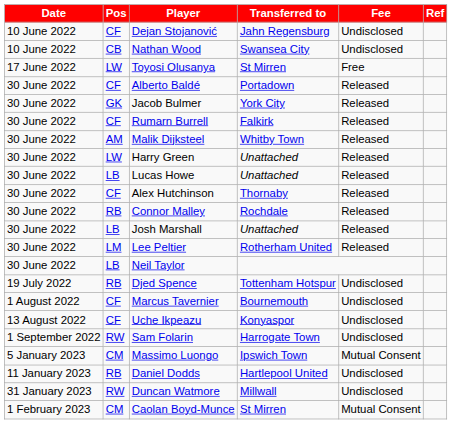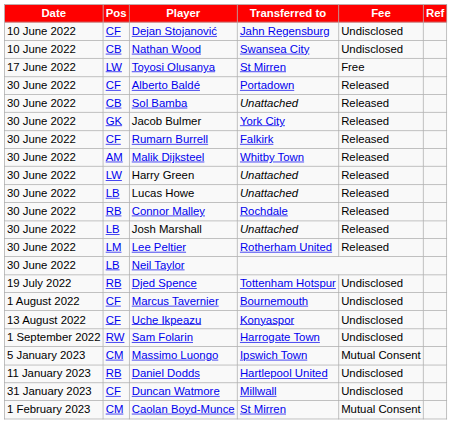+ row: (160, 103)
- row: (173, 193)
(115, 391) RW -> (113, 391) CF
